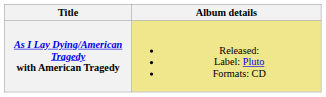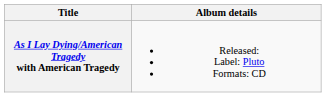(226, 62) khaki background -> (226, 62) no background
